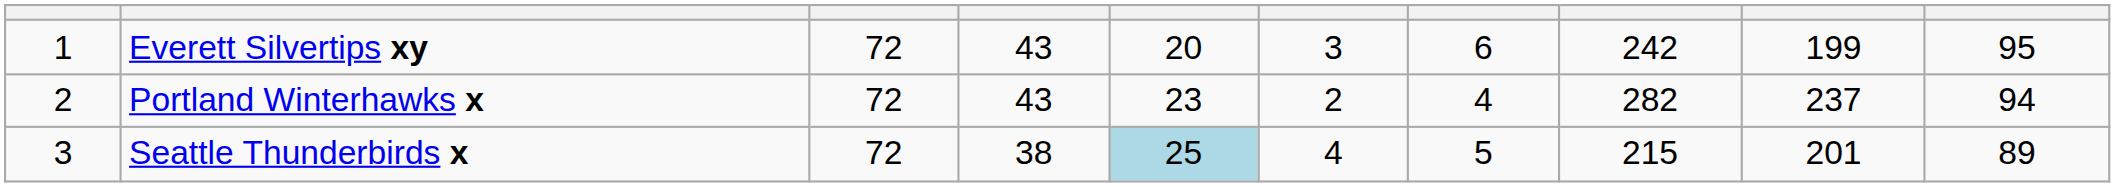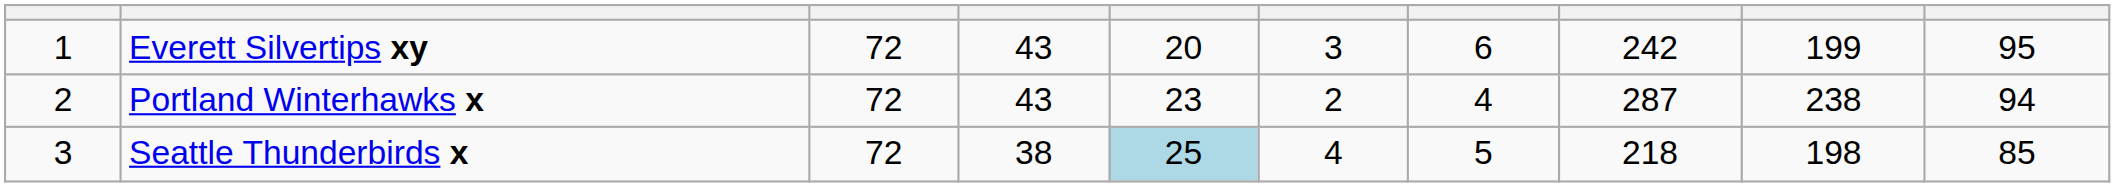(1650, 99) 282 -> (1650, 99) 287
(1833, 99) 237 -> (1833, 99) 238
(1650, 153) 215 -> (1650, 153) 218
(1833, 153) 201 -> (1833, 153) 198
(2017, 153) 89 -> (2017, 153) 85
